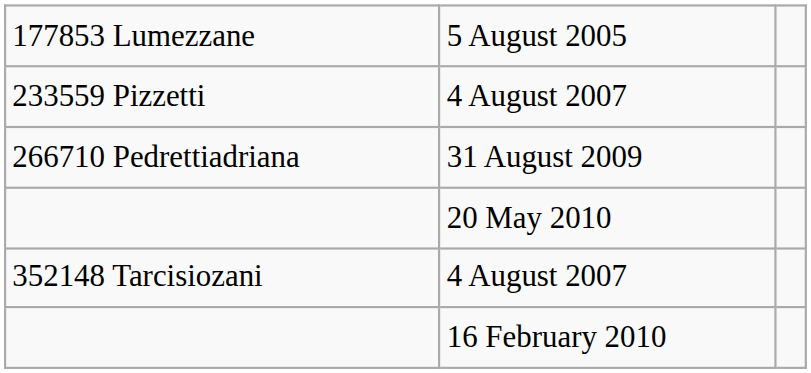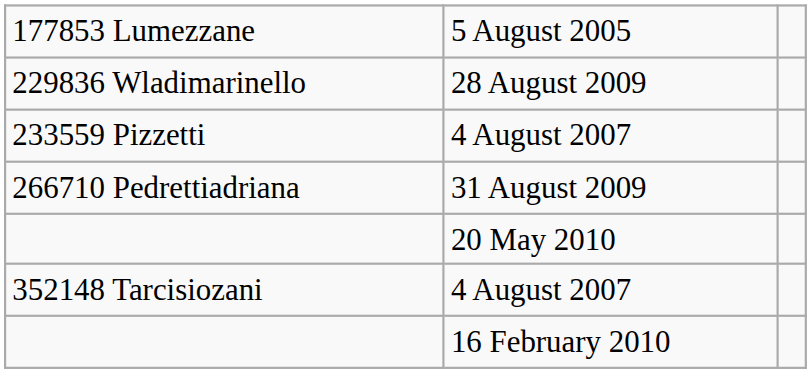+ row: (159, 82)
